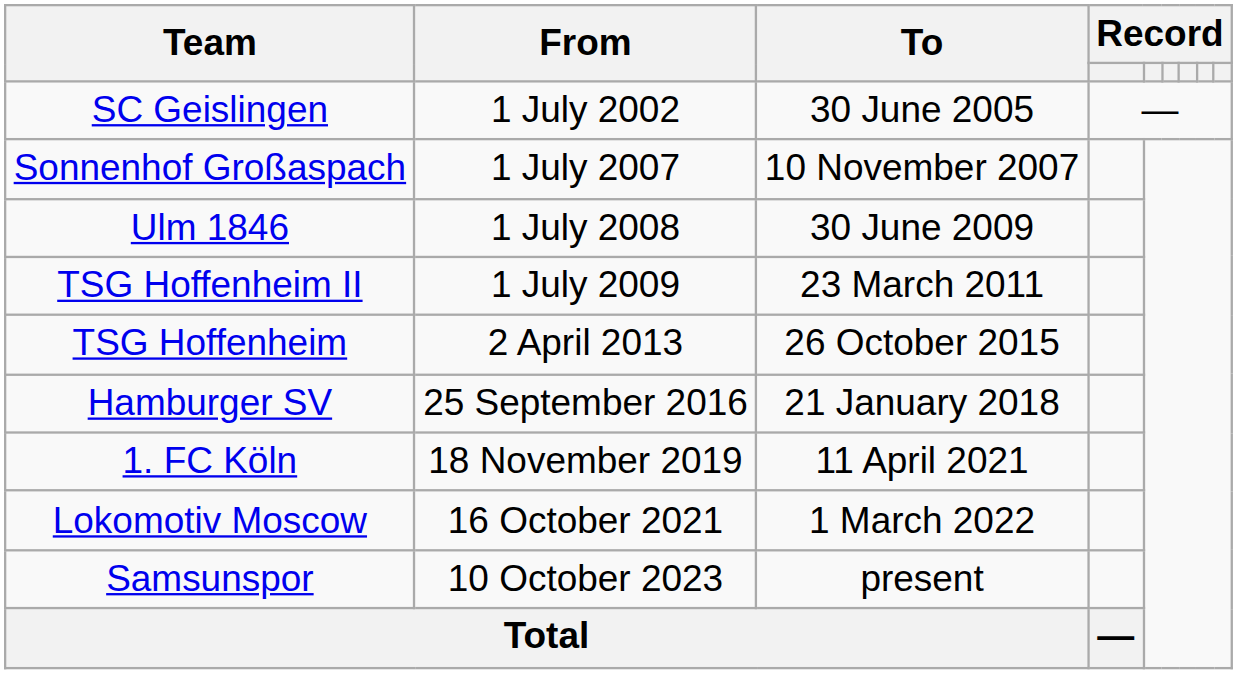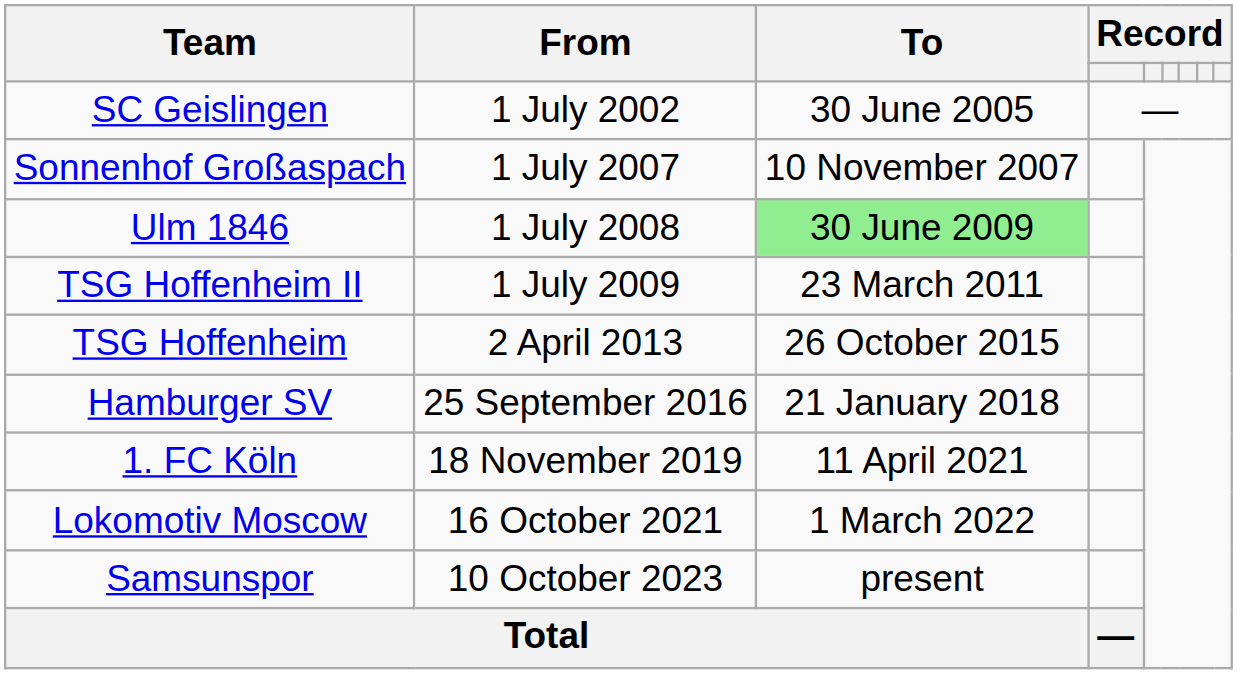(922, 226) no background -> (922, 226) lightgreen background
